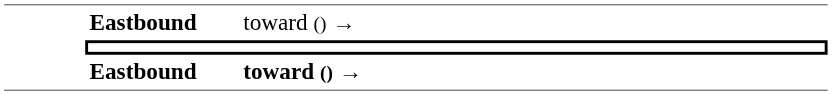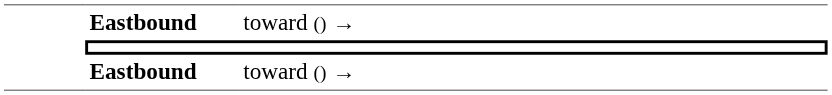(303, 71) bold -> (299, 71) normal
